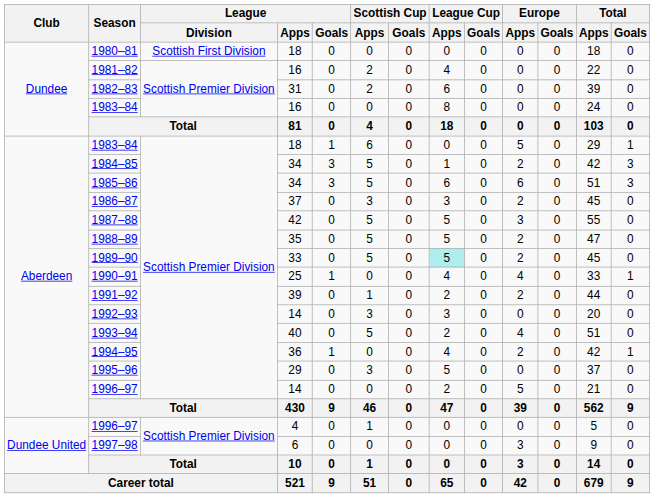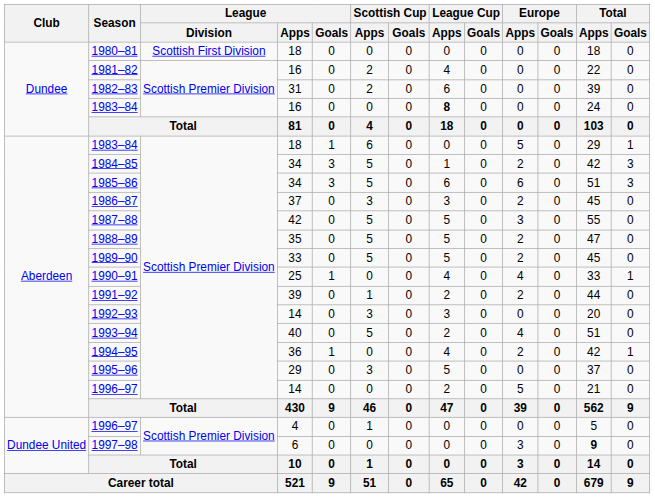(447, 107) normal -> (447, 107) bold
(447, 257) paleturquoise background -> (447, 257) no background
(594, 445) normal -> (594, 445) bold
